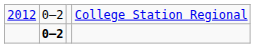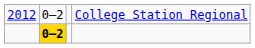(53, 34) no background -> (53, 34) gold background
